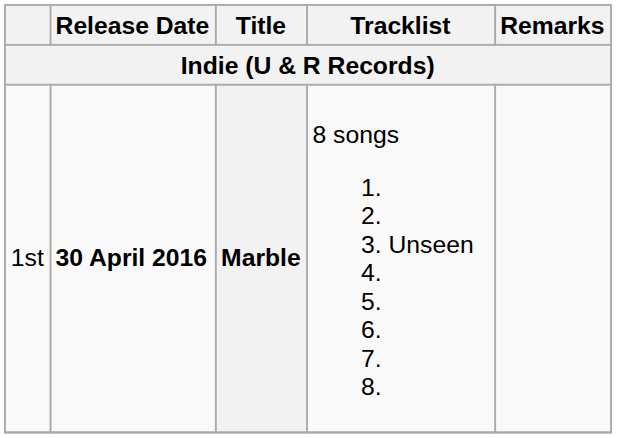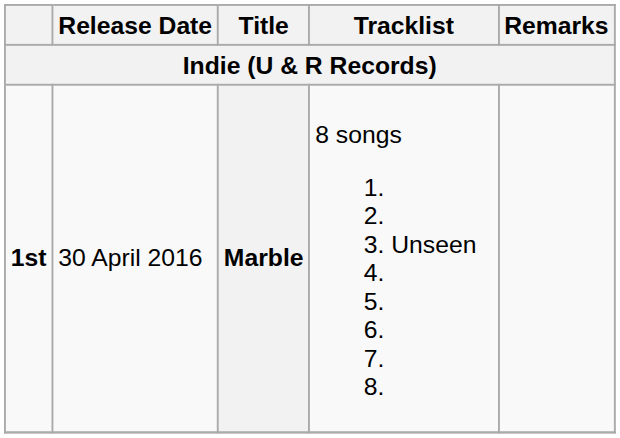(27, 259) normal -> (29, 259) bold
(131, 259) bold -> (130, 259) normal
